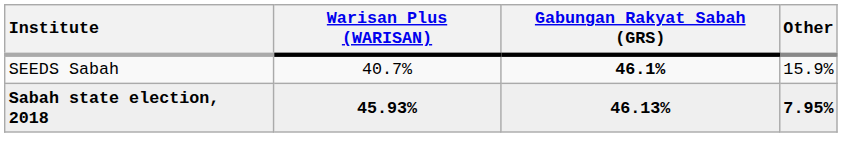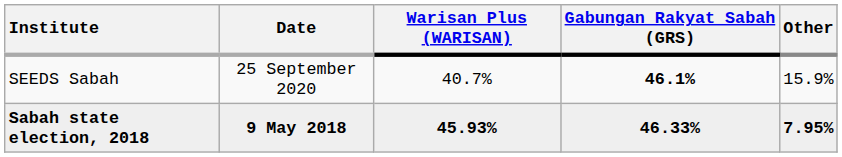+ column: (296, 28)
(640, 108) 46.13% -> (670, 128) 46.33%
